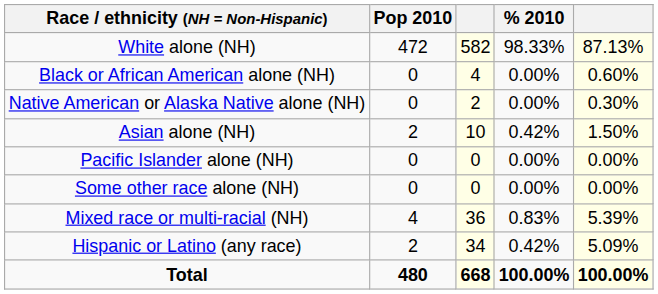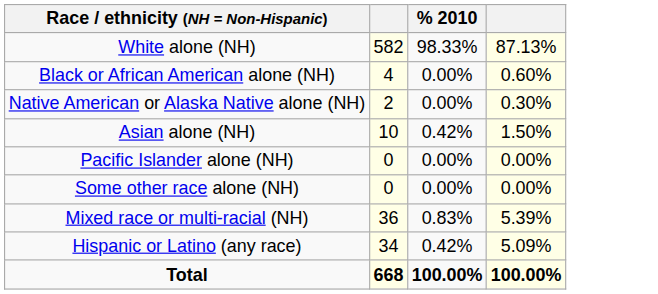- column: (413, 18)
